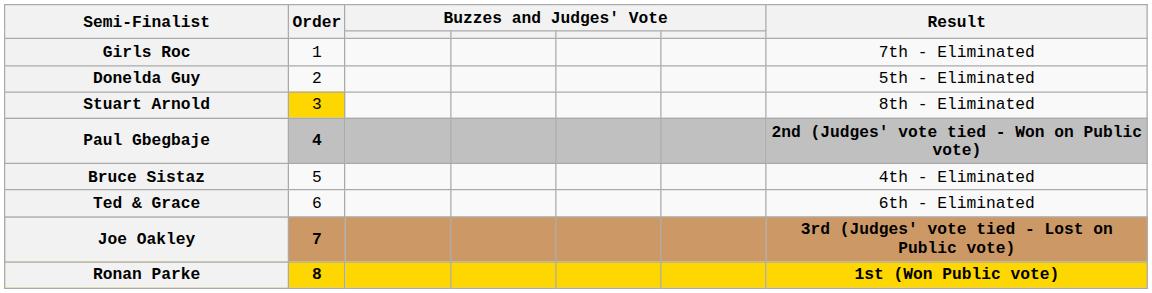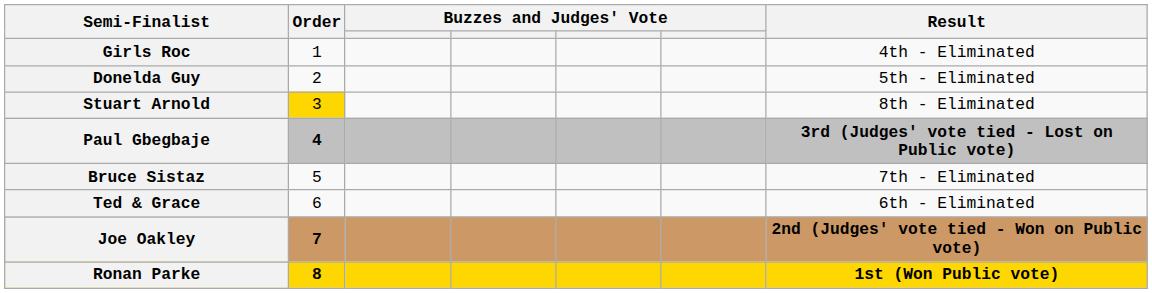(957, 52) 7th - Eliminated -> (957, 52) 4th - Eliminated
(957, 141) 2nd (Judges' vote tied - Won on Public vote) -> (957, 141) 3rd (Judges' vote tied - Lost on Public vote)
(957, 177) 4th - Eliminated -> (957, 177) 7th - Eliminated
(957, 239) 3rd (Judges' vote tied - Lost on Public vote) -> (957, 239) 2nd (Judges' vote tied - Won on Public vote)
